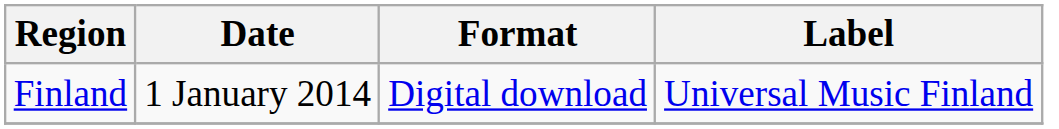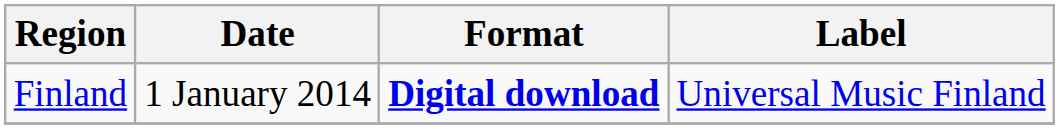(518, 92) normal -> (524, 92) bold
